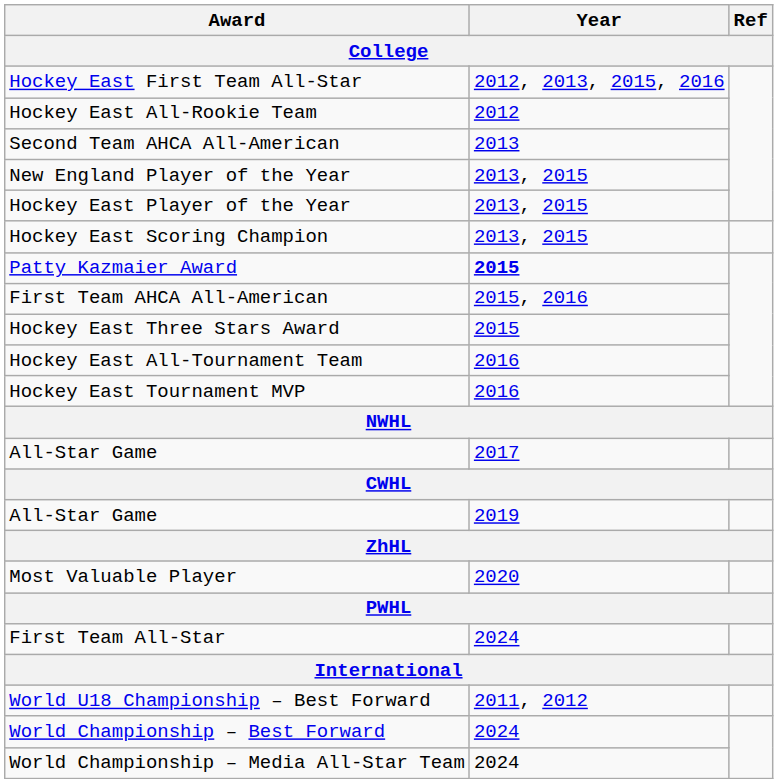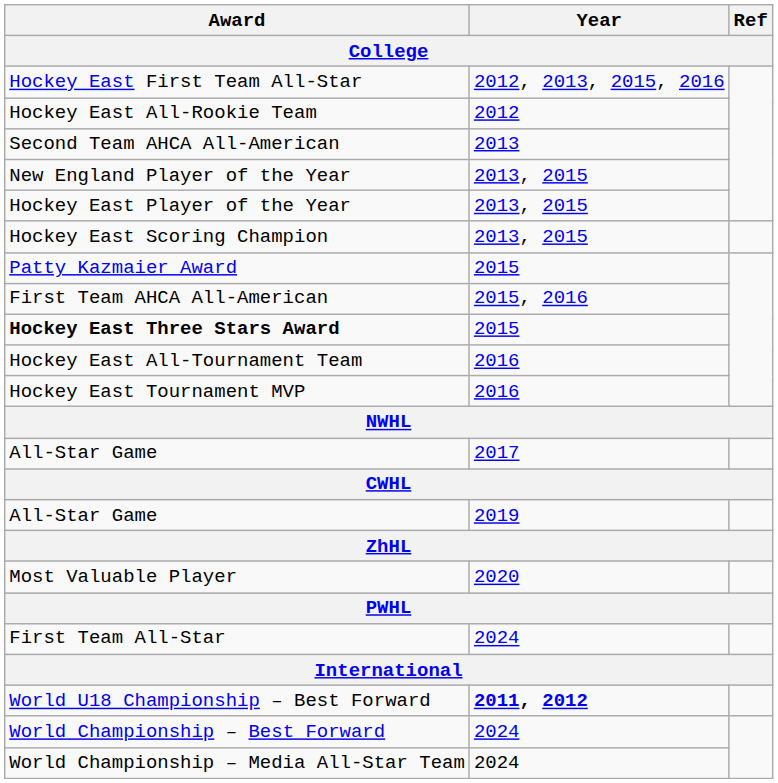(497, 268) bold -> (497, 268) normal
(174, 330) normal -> (174, 330) bold
(531, 701) normal -> (531, 701) bold
